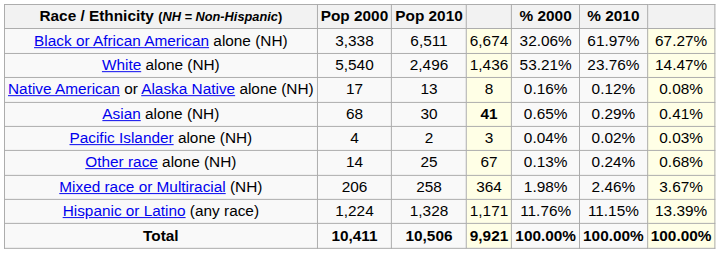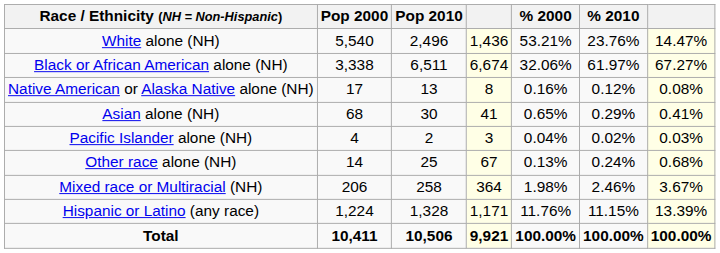rows swapped: (161, 65) <-> (161, 41)
(489, 114) bold -> (489, 114) normal
